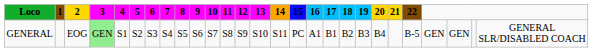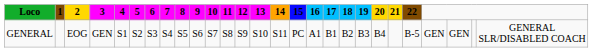(102, 33) lightgreen background -> (102, 33) no background
